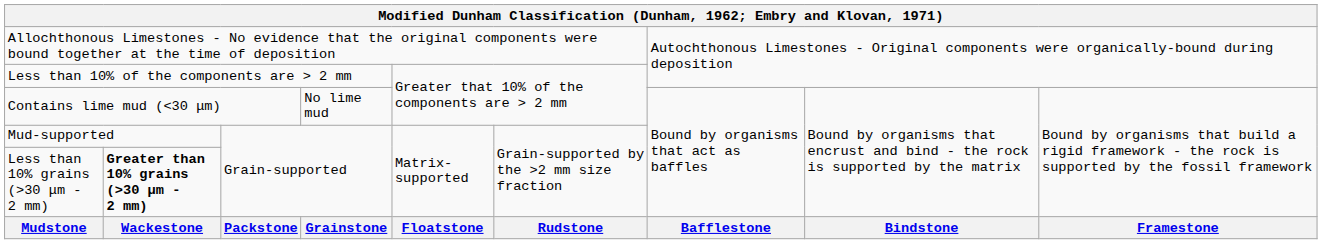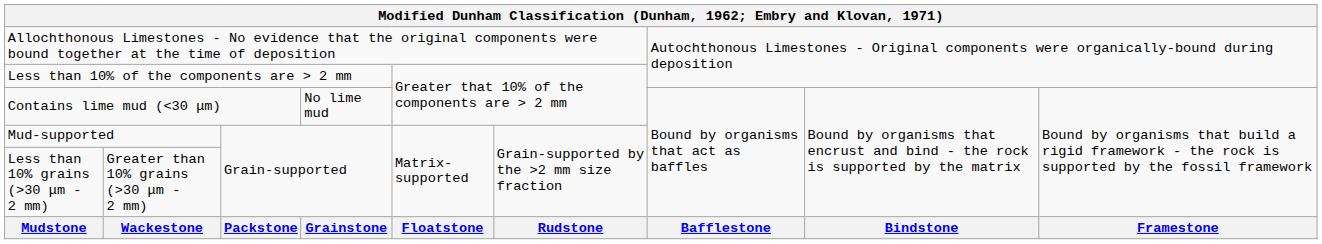(156, 182) bold -> (156, 182) normal
